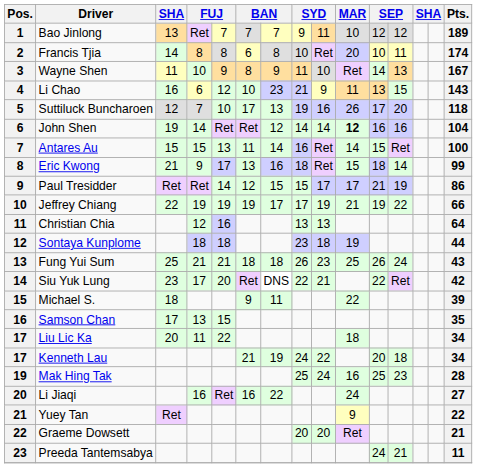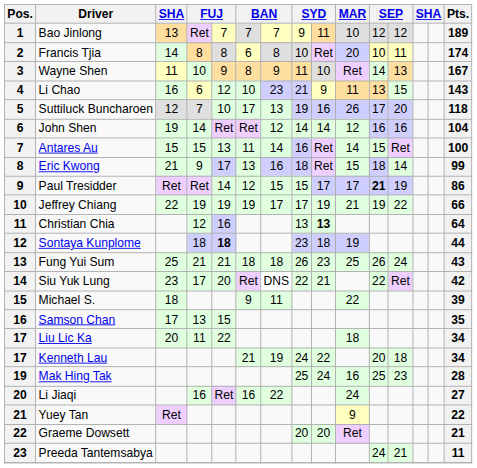(352, 128) bold -> (352, 128) normal
(379, 185) normal -> (379, 185) bold
(323, 223) normal -> (323, 223) bold
(224, 243) normal -> (224, 243) bold
